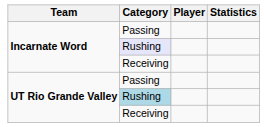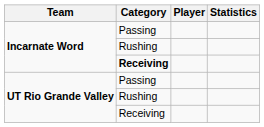(142, 46) lavender background -> (138, 46) no background
(145, 63) normal -> (144, 63) bold
(142, 97) lightblue background -> (138, 97) no background
